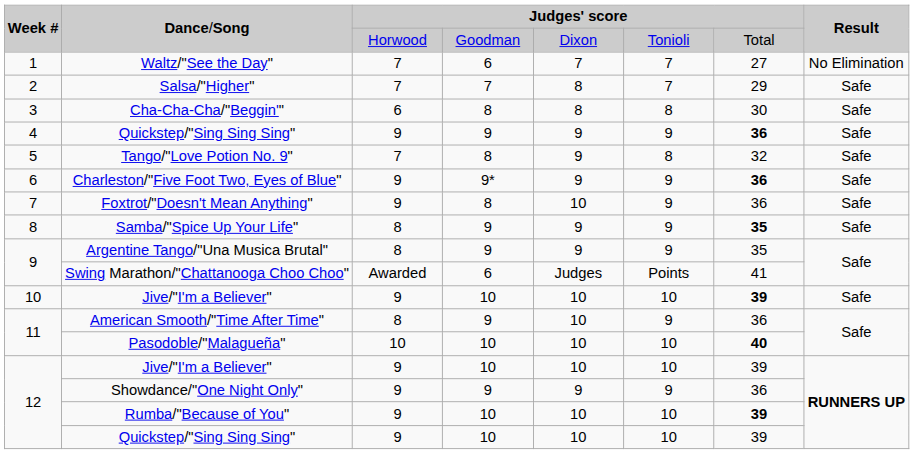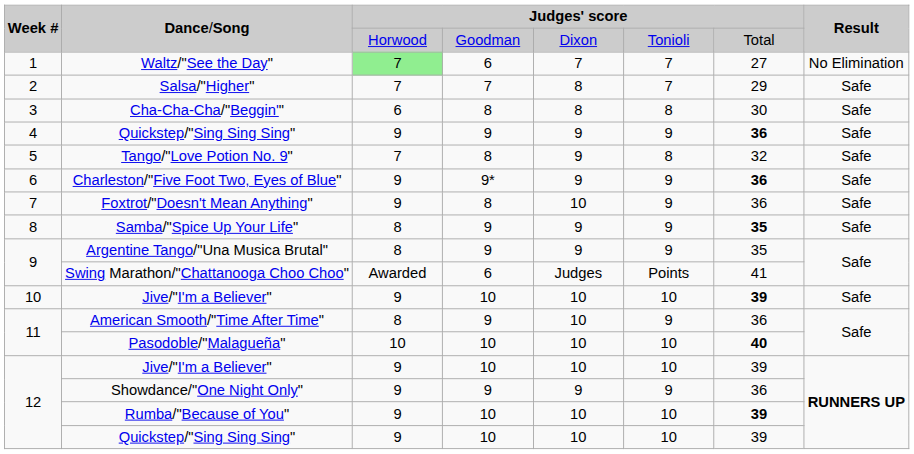(397, 63) no background -> (397, 63) lightgreen background
